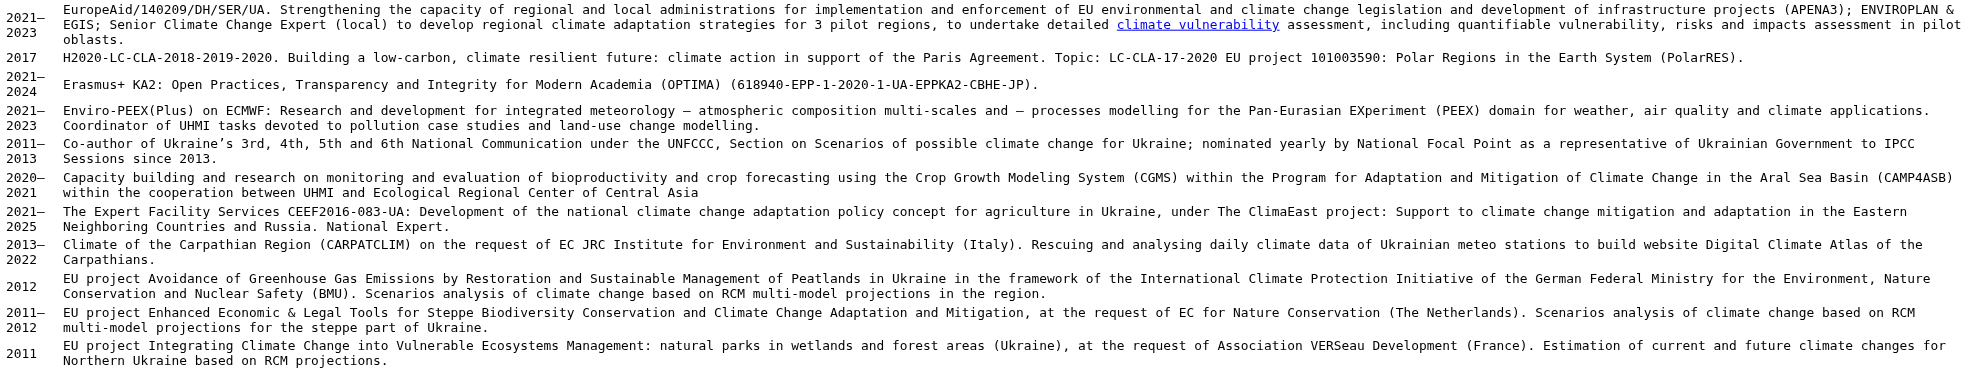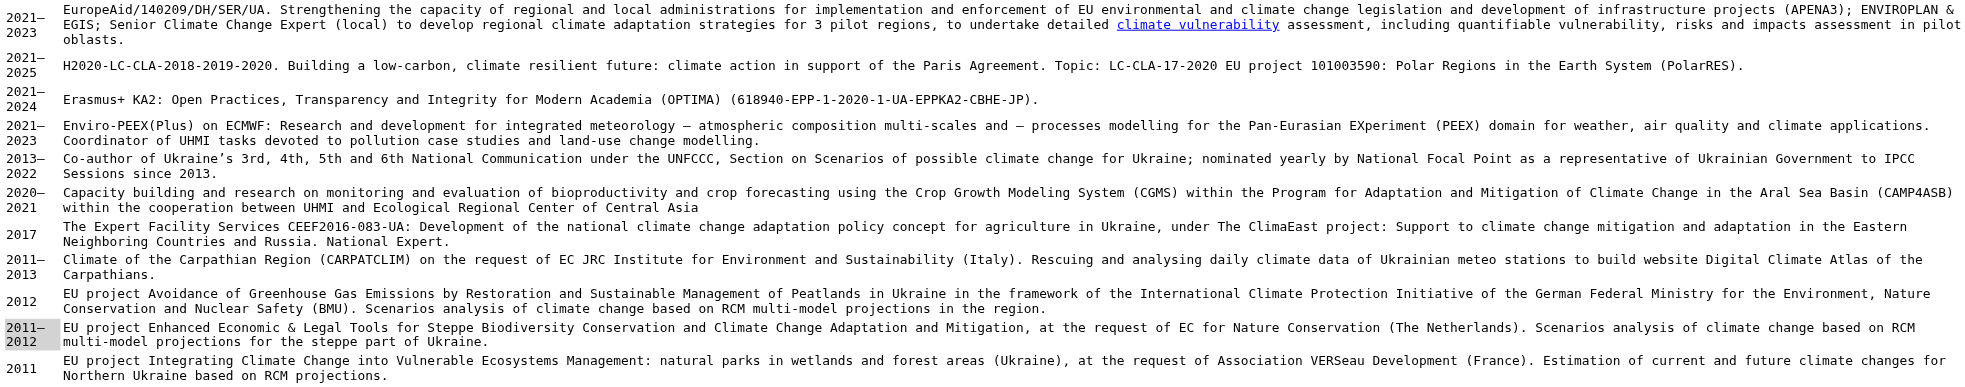(21, 58) 2017 -> (25, 65) 2021–2025
(25, 151) 2011–2013 -> (25, 166) 2013–2022
(25, 219) 2021–2025 -> (21, 234) 2017
(25, 252) 2013–2022 -> (25, 267) 2011–2013
(25, 320) no background -> (25, 335) lightgrey background
